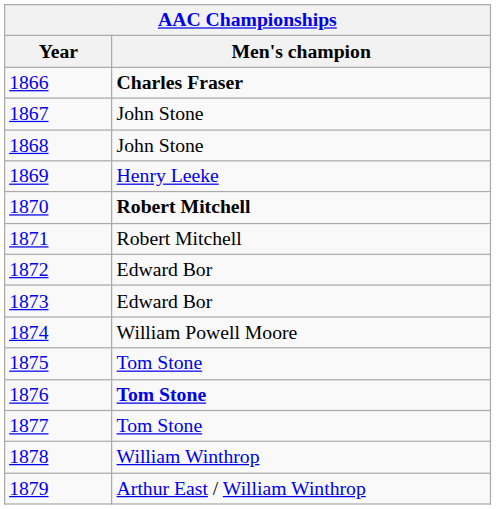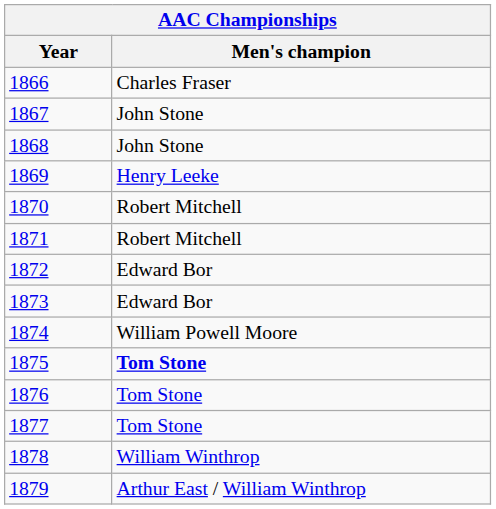(180, 82) bold -> (174, 82) normal
(184, 207) bold -> (179, 207) normal
(159, 363) normal -> (161, 363) bold
(161, 394) bold -> (159, 394) normal
